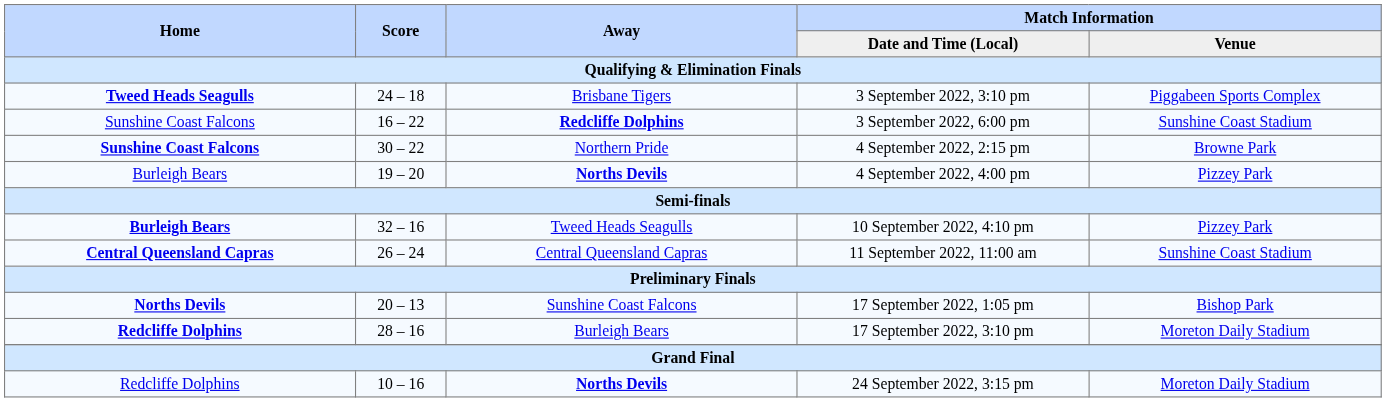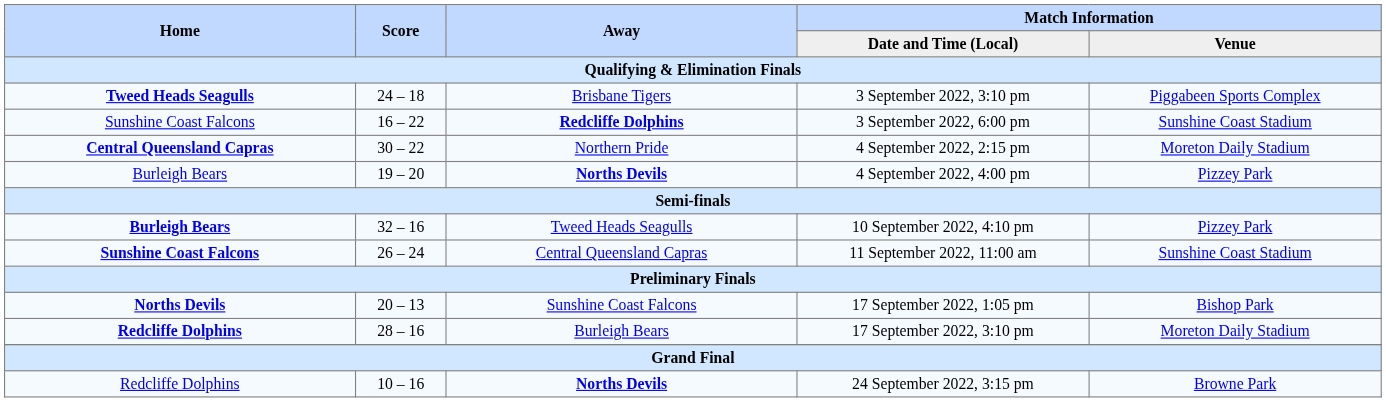(180, 148) Sunshine Coast Falcons -> (180, 148) Central Queensland Capras
(1235, 148) Browne Park -> (1235, 148) Moreton Daily Stadium
(180, 253) Central Queensland Capras -> (180, 253) Sunshine Coast Falcons
(1235, 383) Moreton Daily Stadium -> (1235, 383) Browne Park
